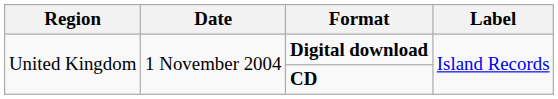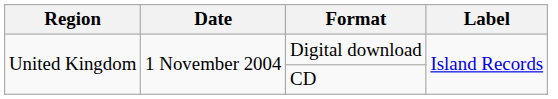(359, 49) bold -> (356, 49) normal
(304, 79) bold -> (303, 79) normal
